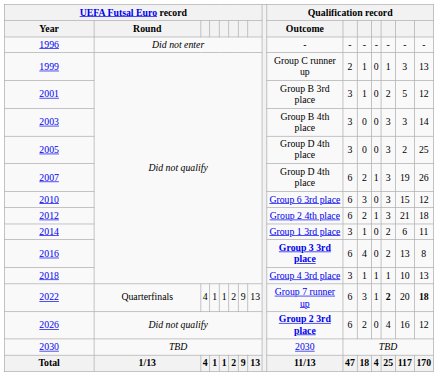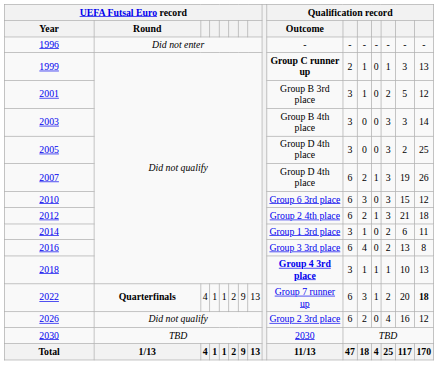(305, 67) normal -> (305, 67) bold
(305, 254) bold -> (305, 248) normal
(305, 276) normal -> (305, 270) bold
(147, 298) normal -> (147, 298) bold
(388, 298) bold -> (388, 298) normal
(305, 325) bold -> (305, 319) normal
